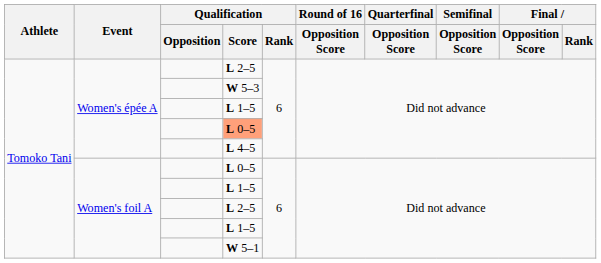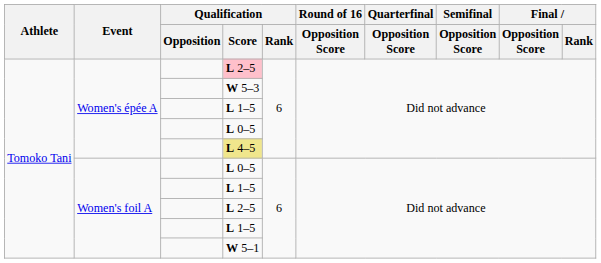(241, 69) no background -> (241, 69) pink background
(241, 128) lightsalmon background -> (241, 128) no background
(241, 148) no background -> (241, 148) khaki background
